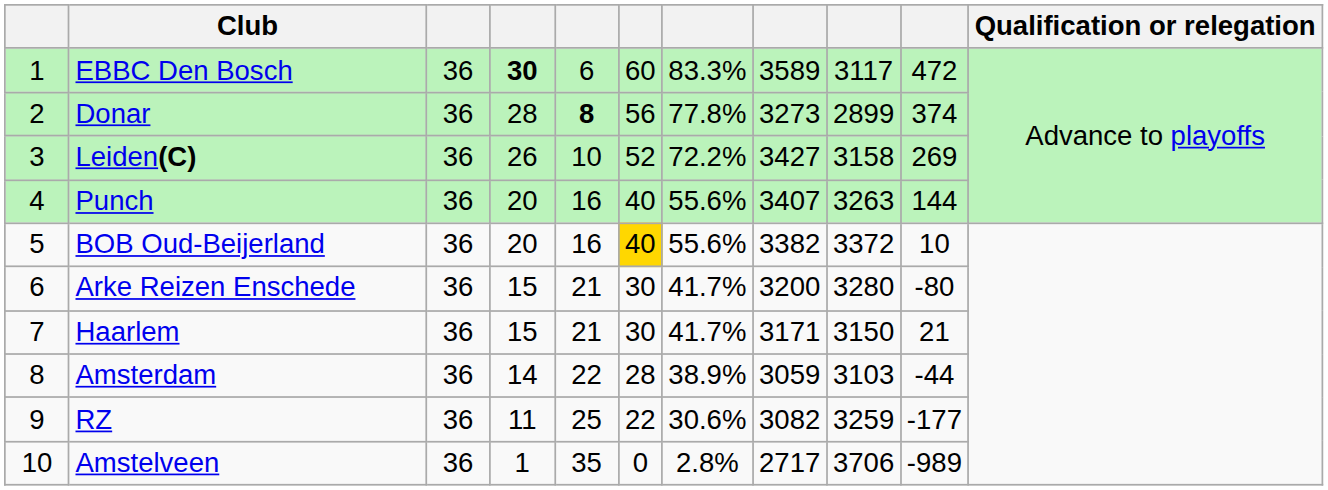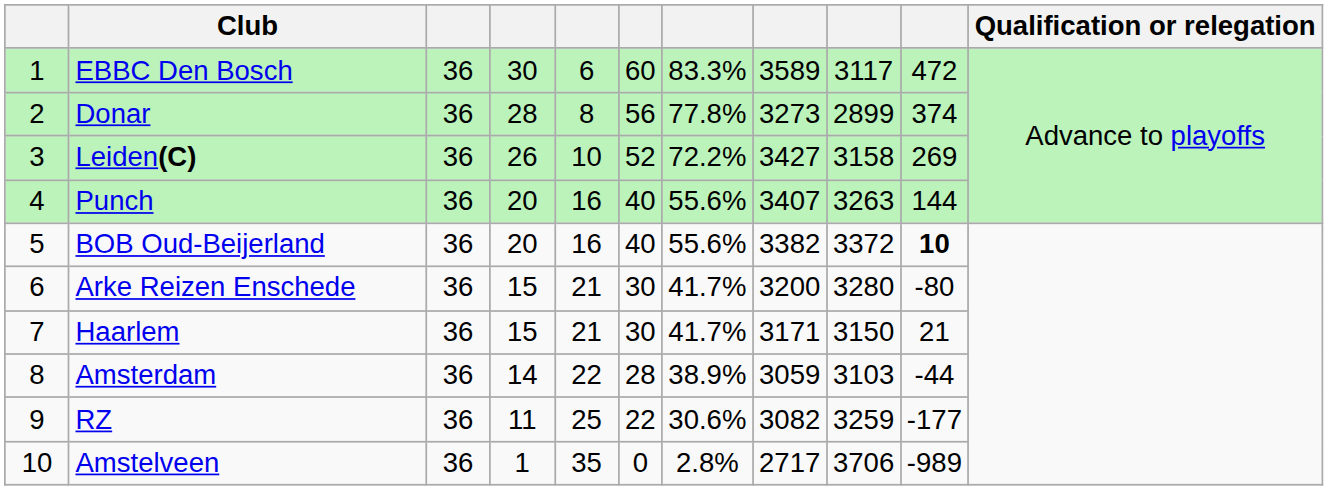(522, 69) bold -> (522, 69) normal
(587, 113) bold -> (587, 113) normal
(640, 244) gold background -> (640, 244) no background
(934, 244) normal -> (934, 244) bold
